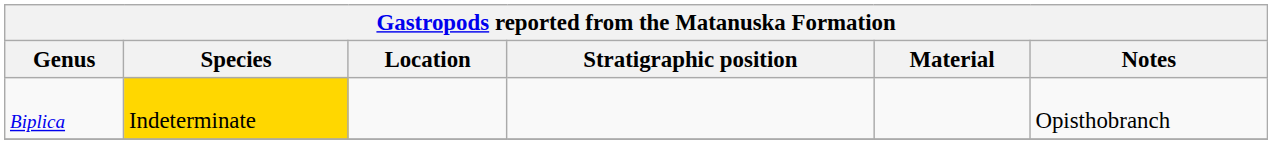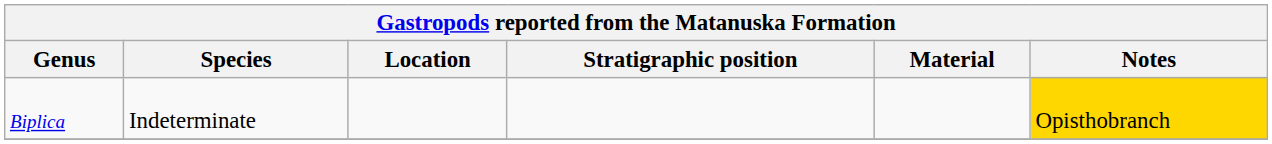(192, 120) gold background -> (192, 120) no background
(1103, 120) no background -> (1103, 120) gold background
